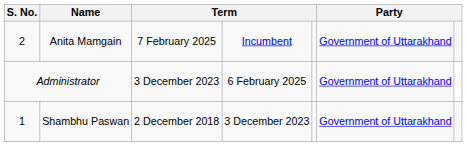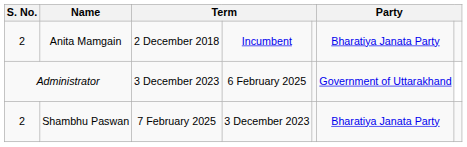(177, 41) 7 February 2025 -> (177, 41) 2 December 2018
(385, 41) Government of Uttarakhand -> (385, 41) Bharatiya Janata Party
(22, 122) 1 -> (22, 122) 2
(177, 122) 2 December 2018 -> (177, 122) 7 February 2025
(385, 122) Government of Uttarakhand -> (385, 122) Bharatiya Janata Party
